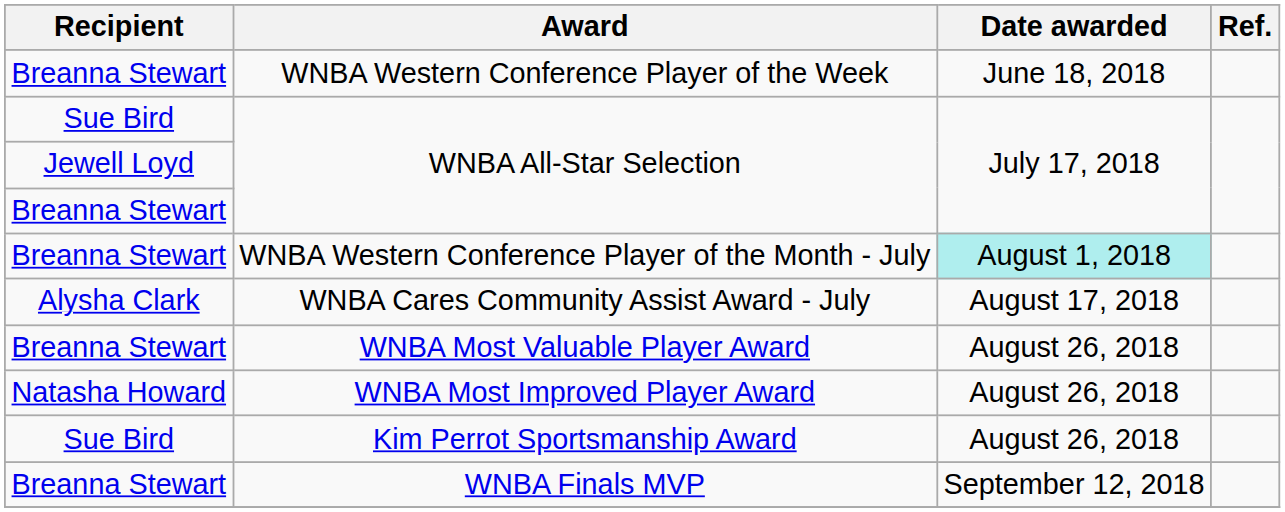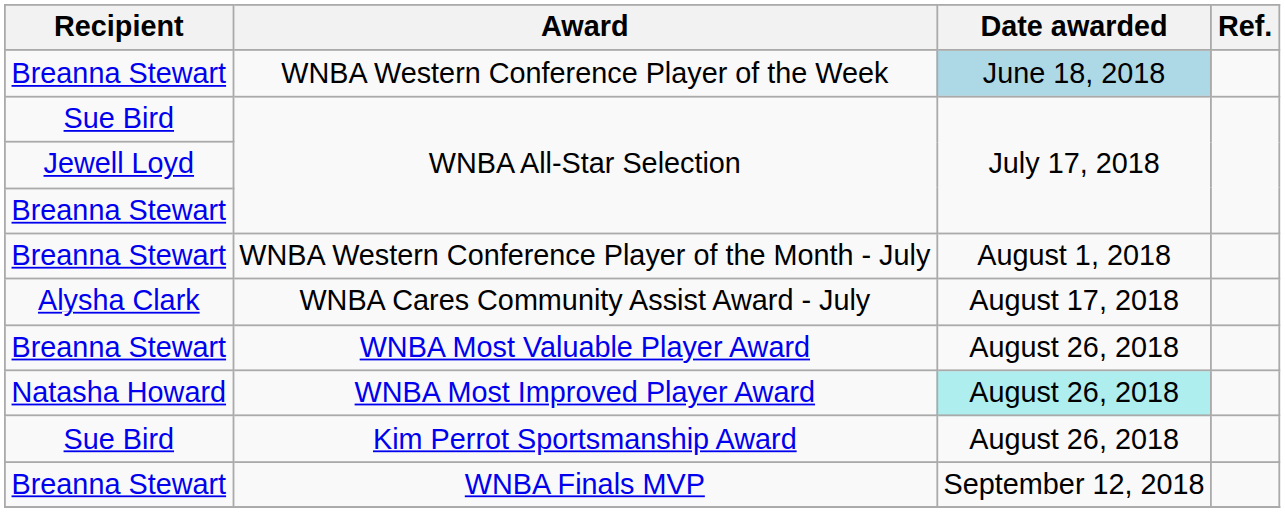(1074, 73) no background -> (1074, 73) lightblue background
(1074, 255) paleturquoise background -> (1074, 255) no background
(1074, 392) no background -> (1074, 392) paleturquoise background
